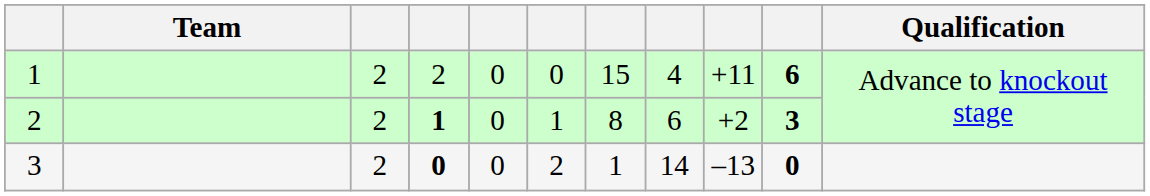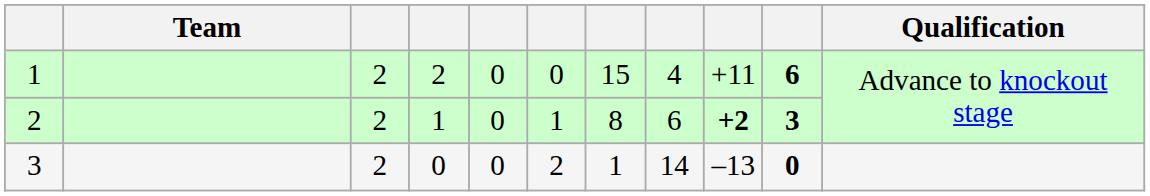(439, 119) bold -> (439, 119) normal
(733, 119) normal -> (733, 119) bold
(439, 166) bold -> (439, 166) normal
